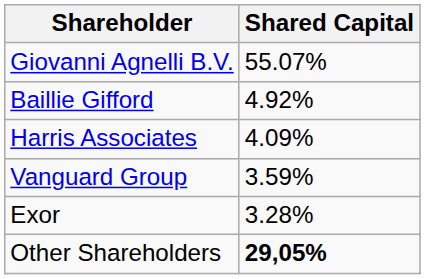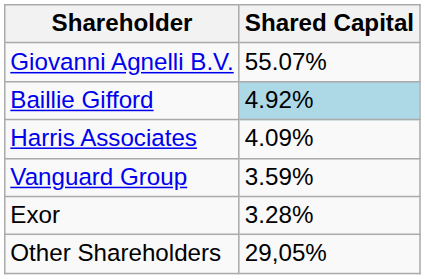(279, 100) no background -> (279, 100) lightblue background
(286, 253) bold -> (286, 253) normal
